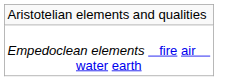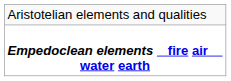(109, 57) normal -> (115, 57) bold
